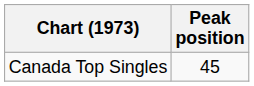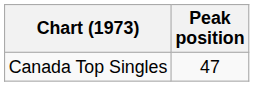(210, 66) 45 -> (210, 66) 47
